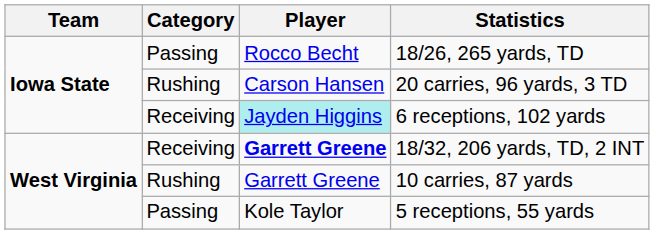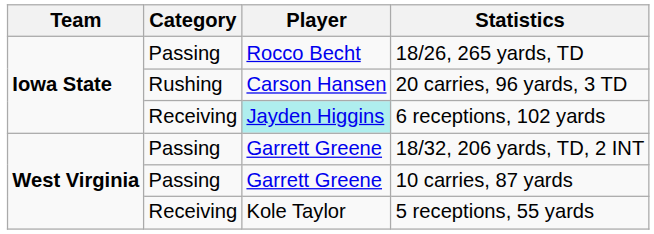(191, 148) Receiving -> (184, 148) Passing
(315, 148) bold -> (314, 148) normal
(183, 180) Rushing -> (184, 180) Passing
(182, 212) Passing -> (193, 212) Receiving
